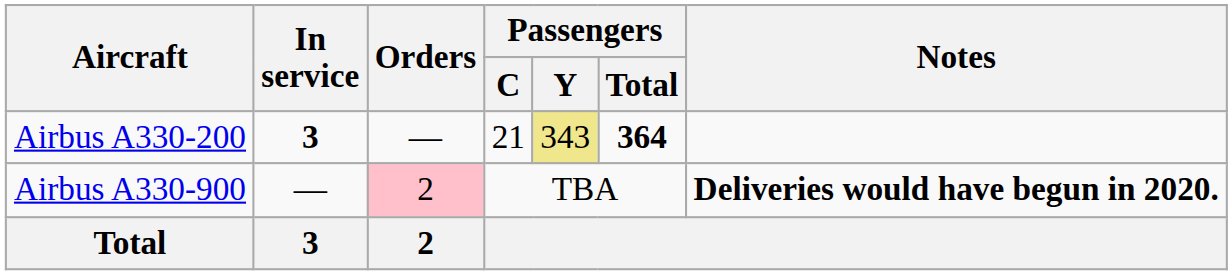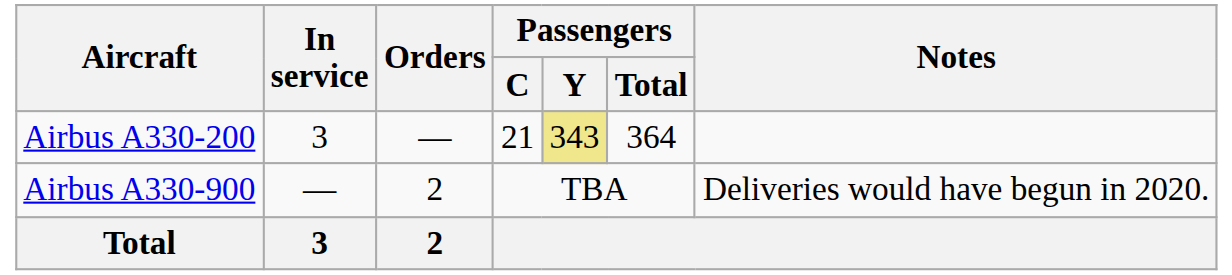(310, 136) bold -> (320, 136) normal
(642, 136) bold -> (651, 136) normal
(425, 189) pink background -> (435, 189) no background
(956, 189) bold -> (956, 189) normal
